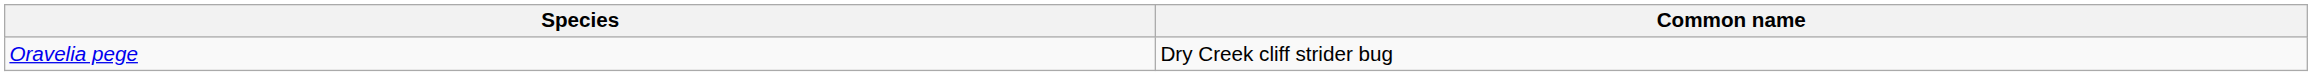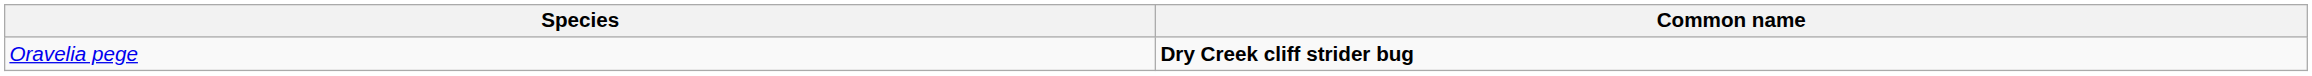(1277, 53) normal -> (1287, 53) bold
